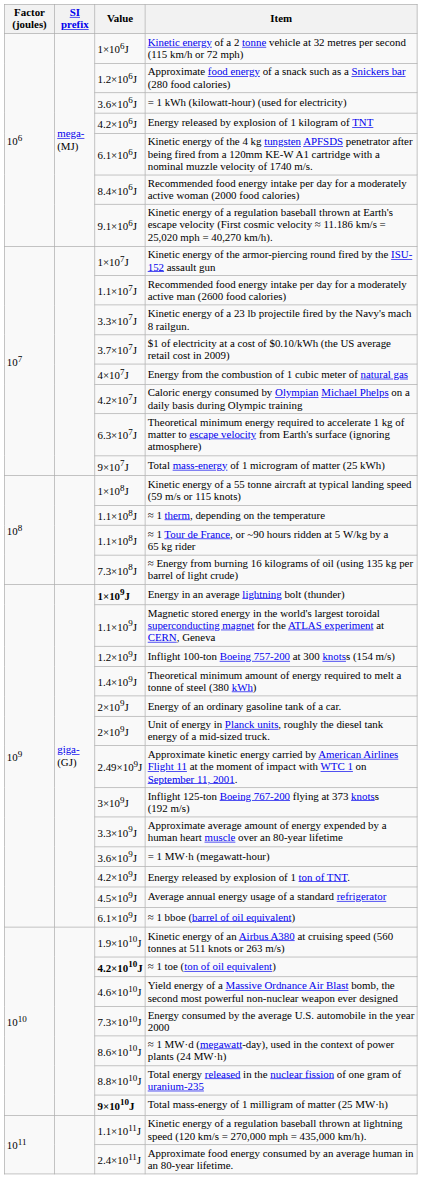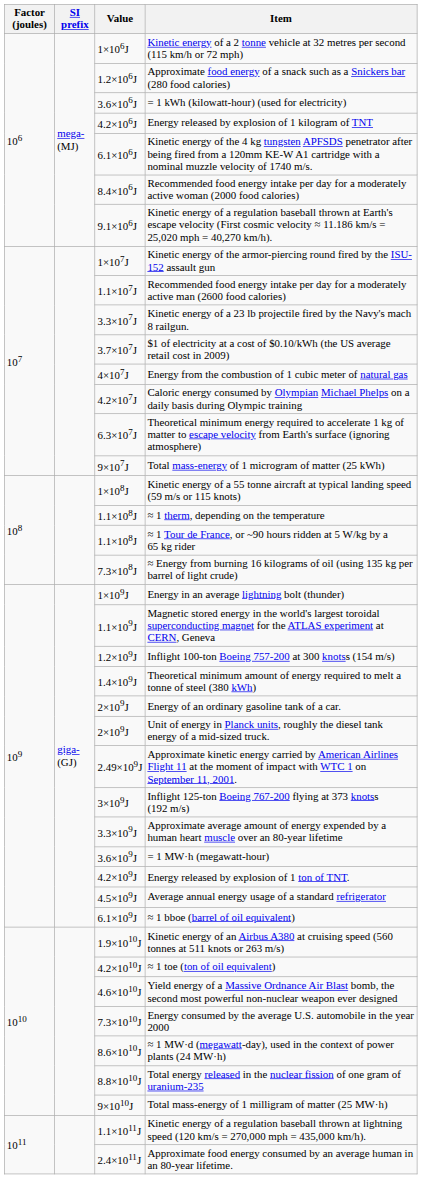(114, 594) bold -> (113, 594) normal
(120, 967) bold -> (120, 967) normal
(116, 1105) bold -> (115, 1105) normal
